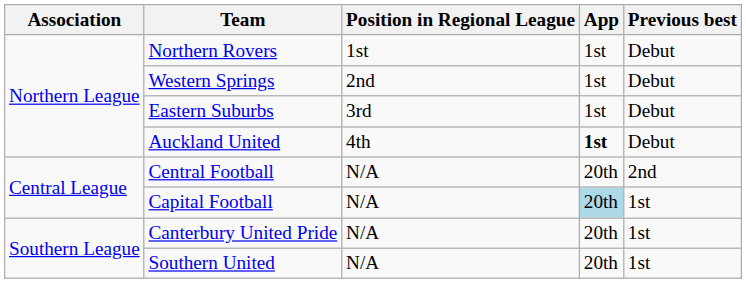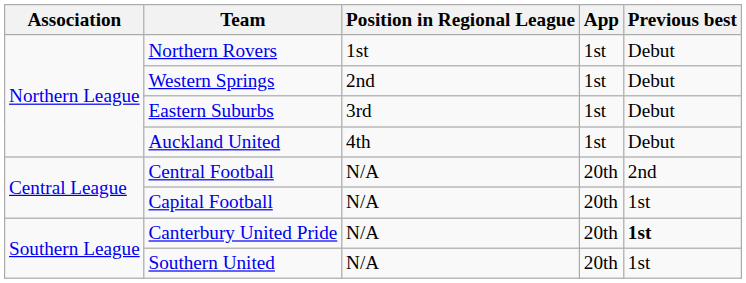(596, 141) bold -> (595, 141) normal
(601, 202) lightblue background -> (601, 202) no background
(639, 232) normal -> (640, 232) bold
